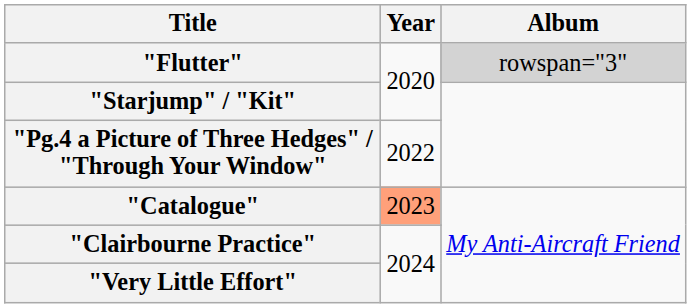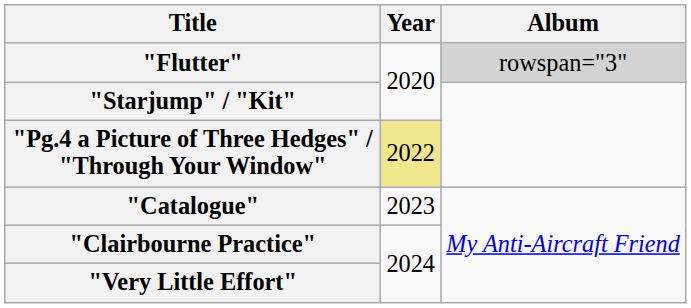(411, 153) no background -> (411, 153) khaki background
(411, 205) lightsalmon background -> (411, 205) no background
